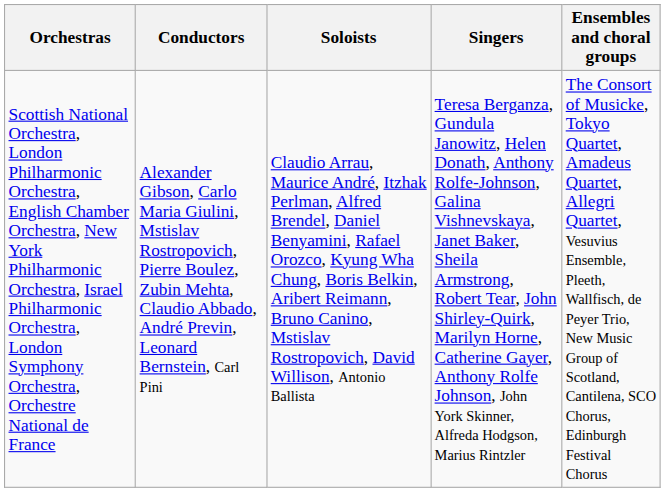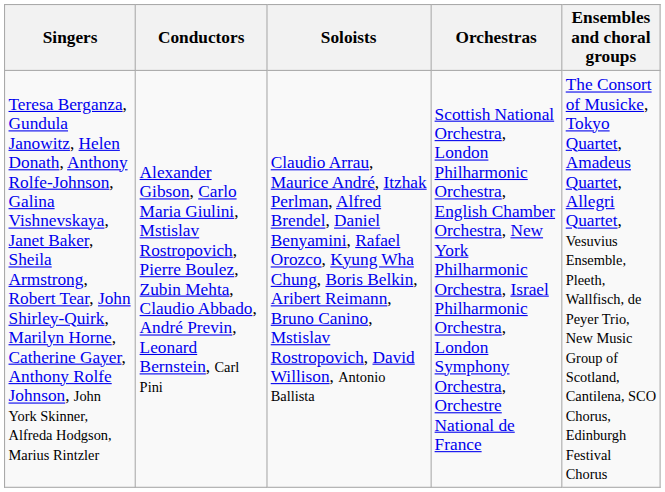columns swapped: (70, 37) <-> (496, 37)
